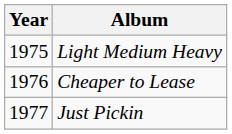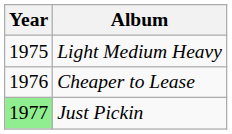(29, 112) no background -> (29, 112) lightgreen background
